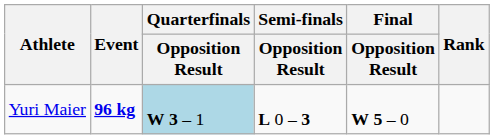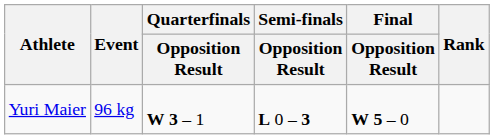(115, 109) bold -> (114, 109) normal
(176, 119) lightblue background -> (176, 119) no background
